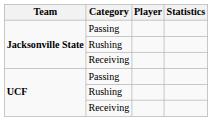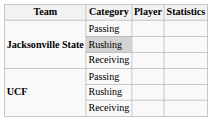(105, 44) no background -> (105, 44) lightgrey background
